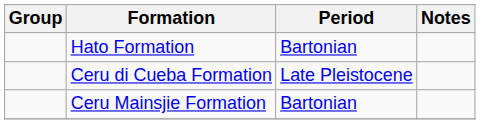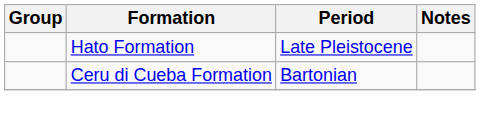(319, 47) Bartonian -> (346, 47) Late Pleistocene
(346, 75) Late Pleistocene -> (319, 75) Bartonian
- row: (168, 103)
